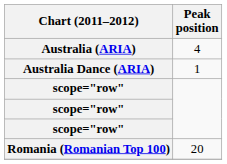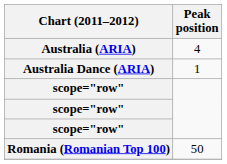(197, 149) 20 -> (197, 149) 50
